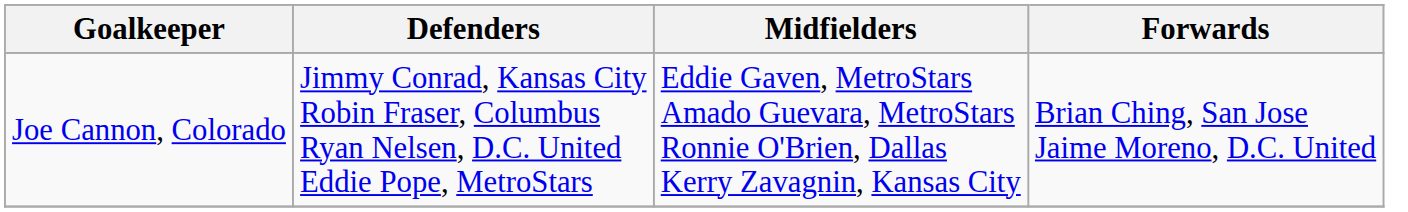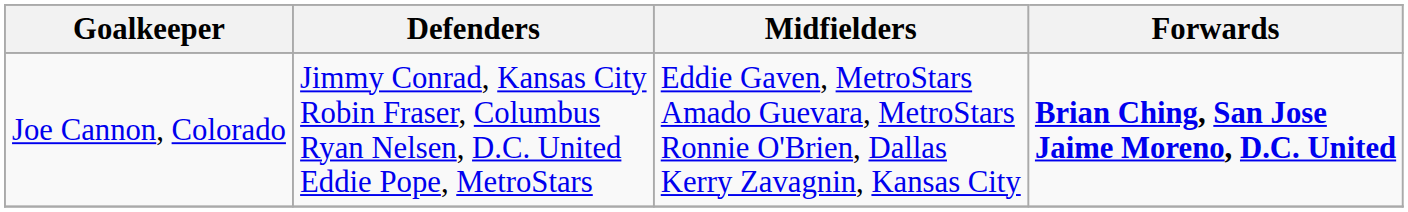(1206, 129) normal -> (1216, 129) bold
